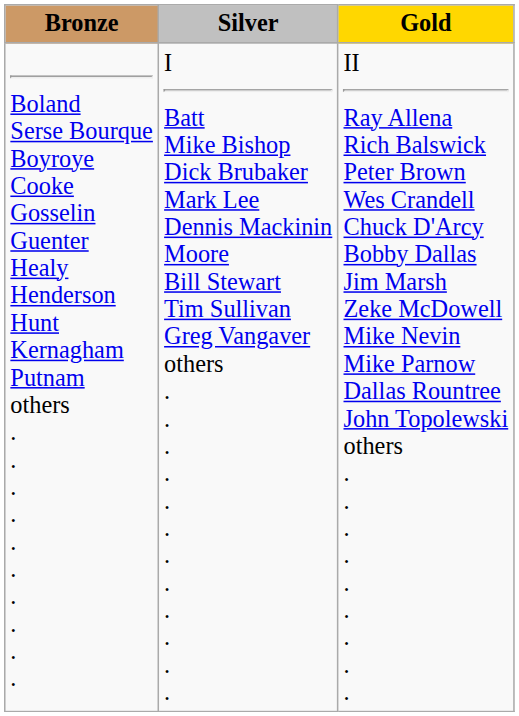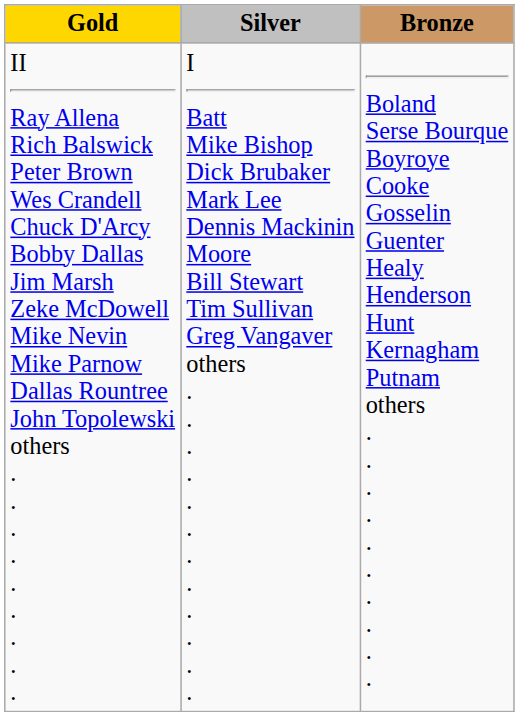columns swapped: (426, 23) <-> (82, 23)
